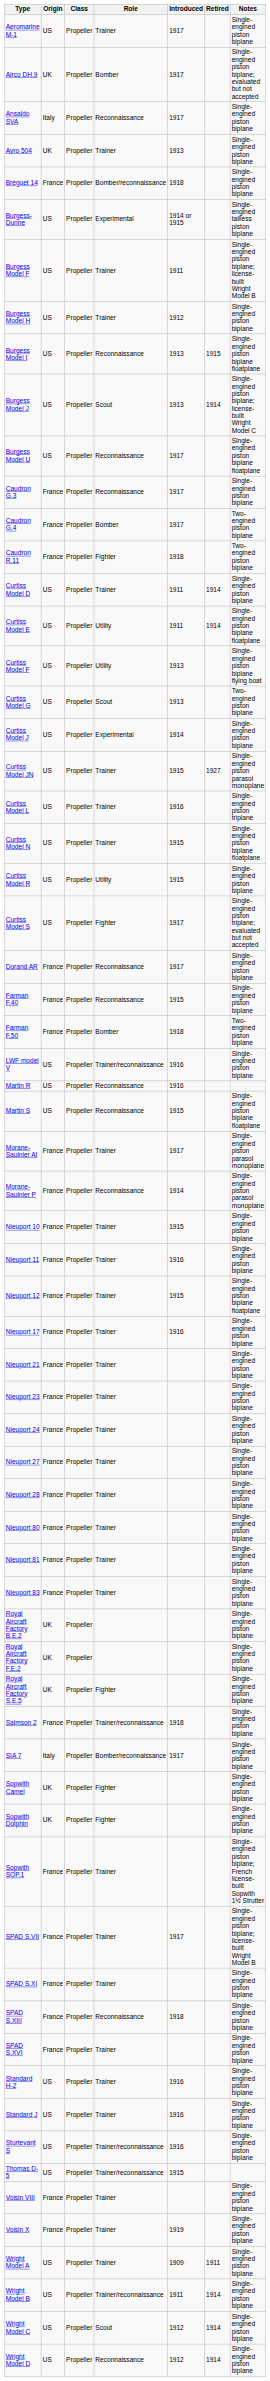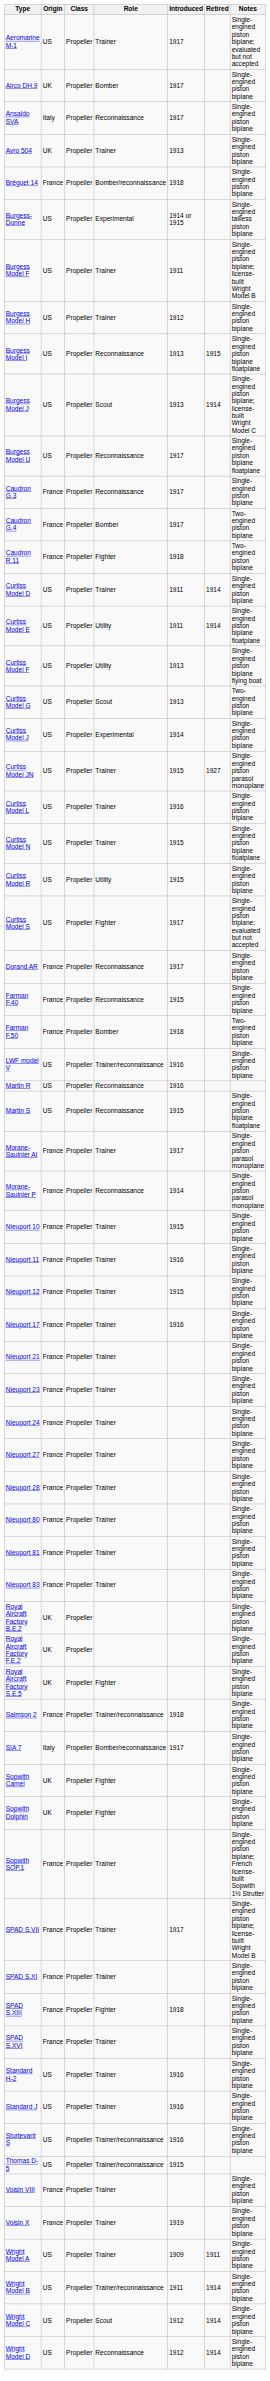(243, 31) Single-engined piston biplane -> (246, 42) Single-engined piston biplane; evaluated but not accepted
(246, 74) Single-engined piston biplane; evaluated but not accepted -> (243, 85) Single-engined piston biplane
(246, 1296) Single-engined piston biplane floatplane -> (243, 1292) Single-engined piston biplane
(120, 2017) Reconnaissance -> (106, 2009) Fighter
